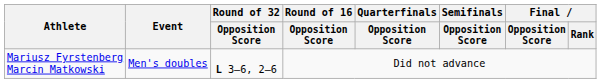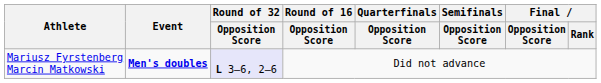(168, 63) normal -> (168, 63) bold
(246, 69) no background -> (246, 69) lavender background
